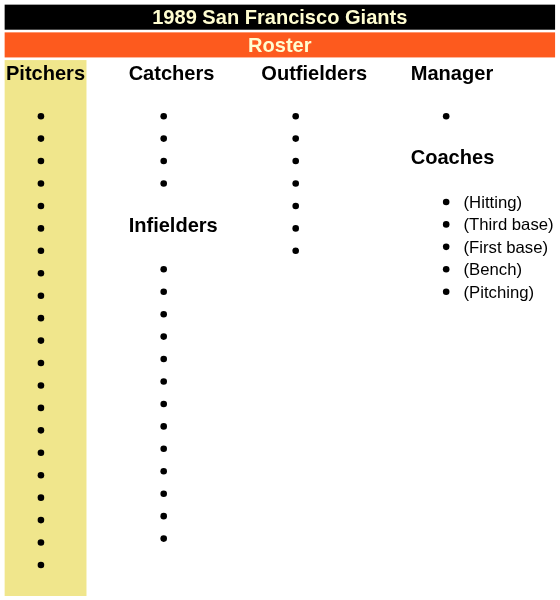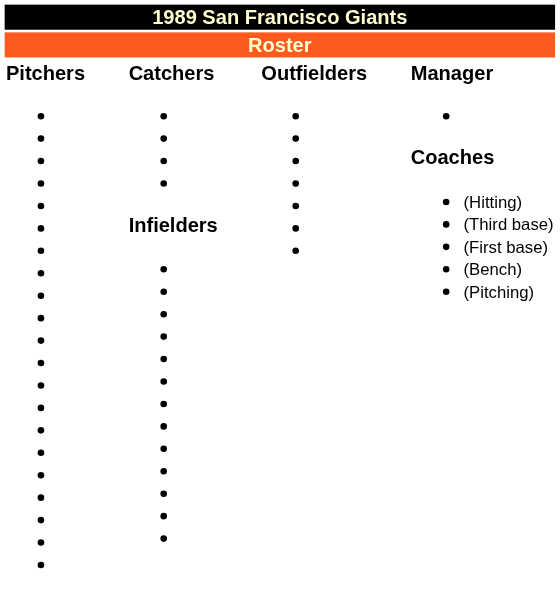(46, 318) khaki background -> (46, 318) no background
